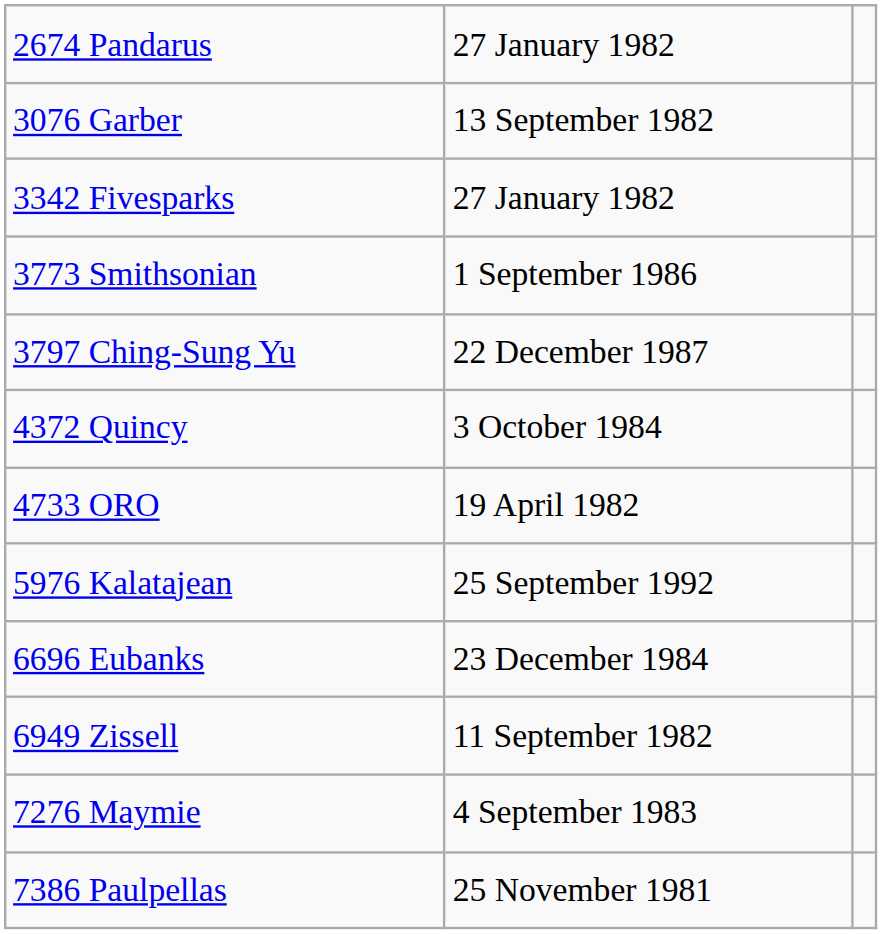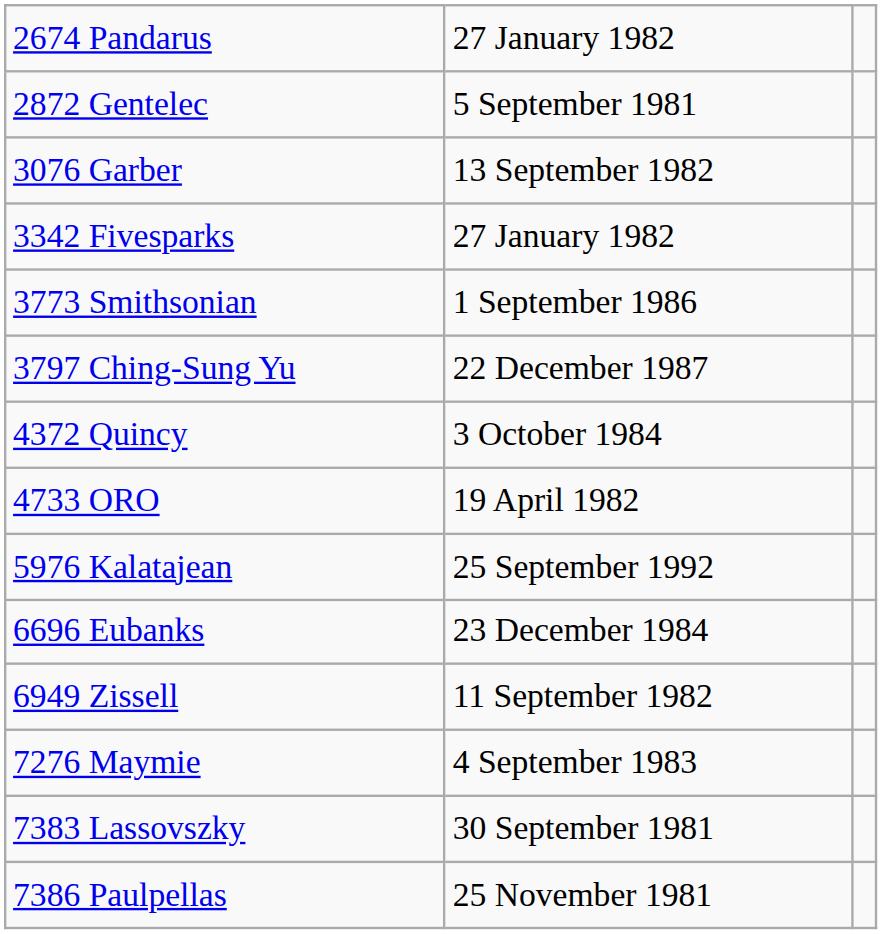+ row: (111, 103)
+ row: (129, 828)
